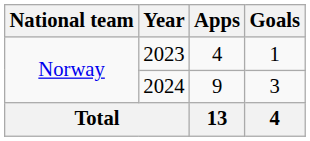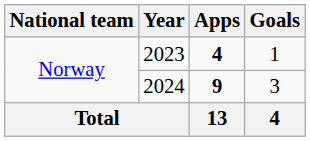(217, 53) normal -> (217, 53) bold
(217, 86) normal -> (217, 86) bold
